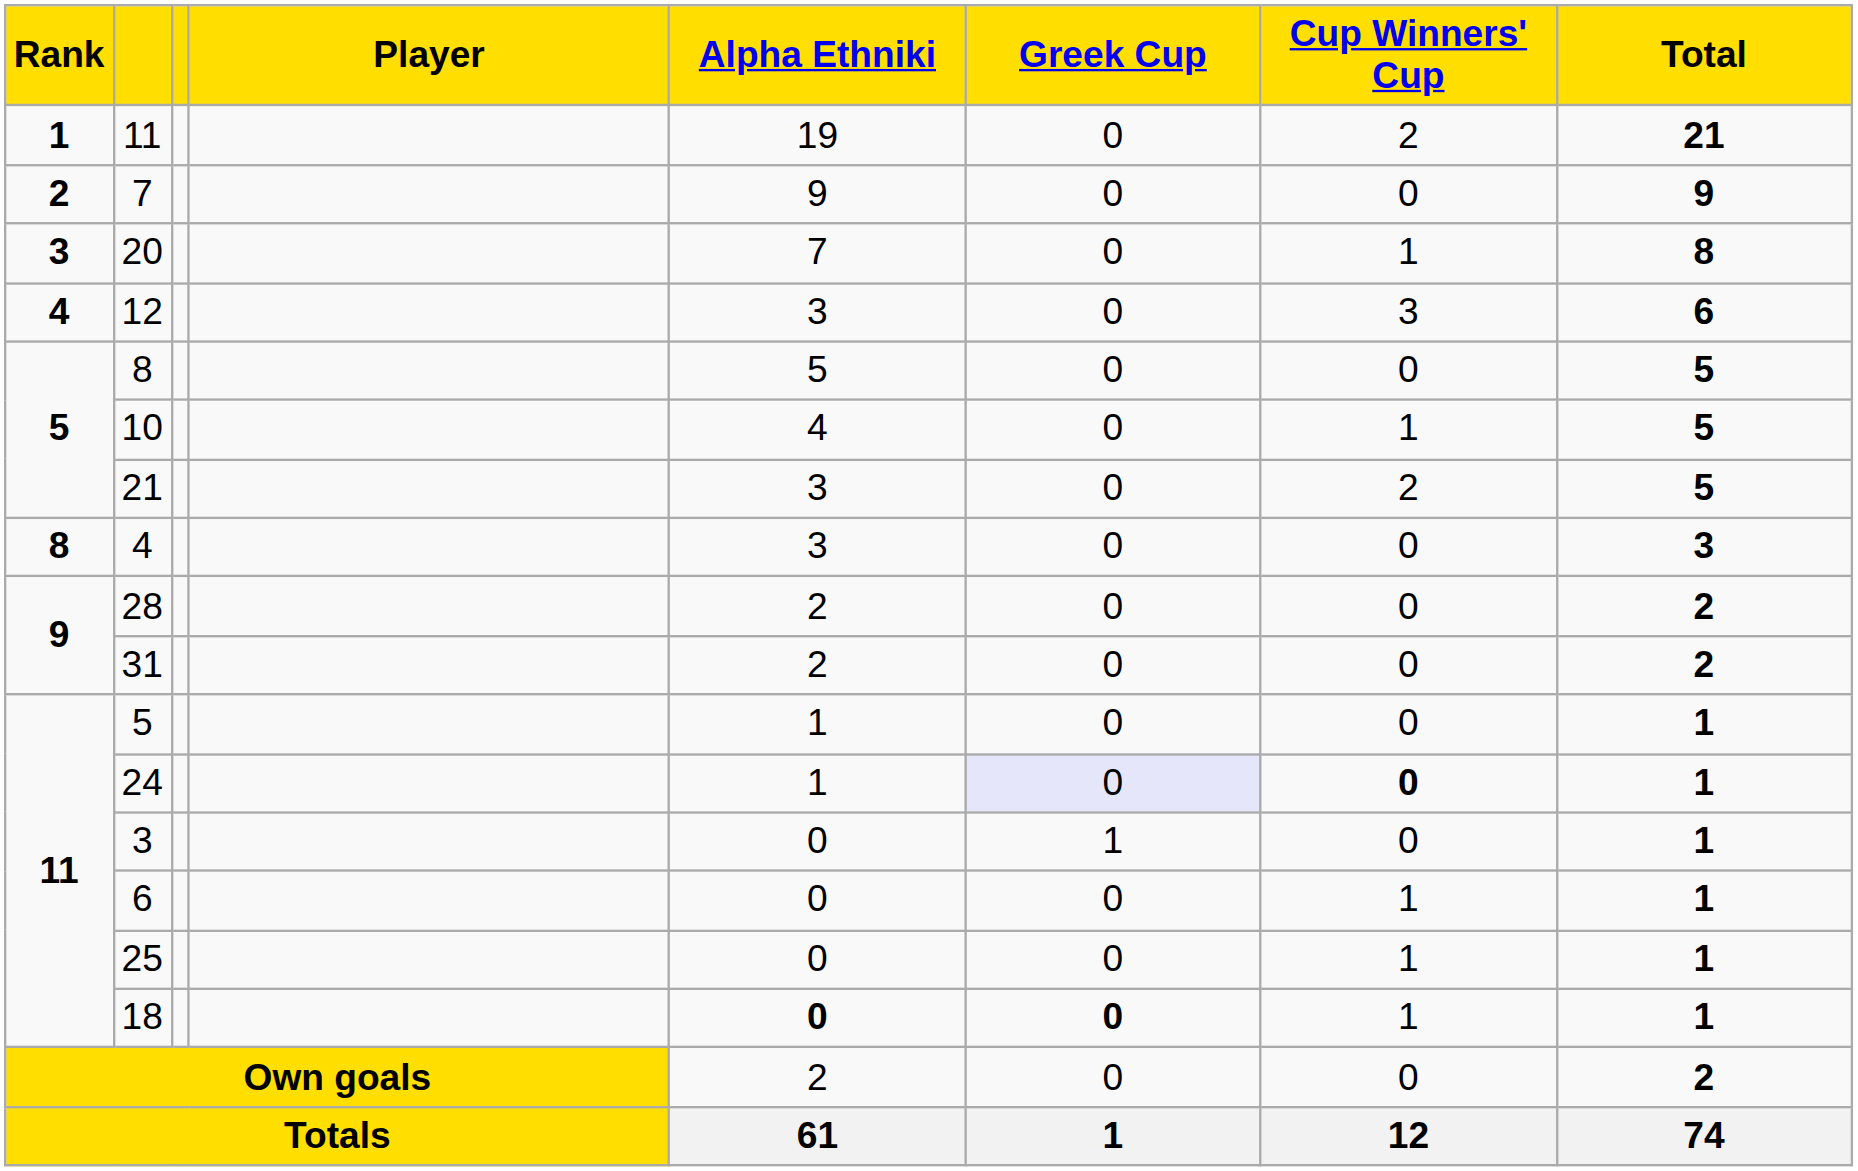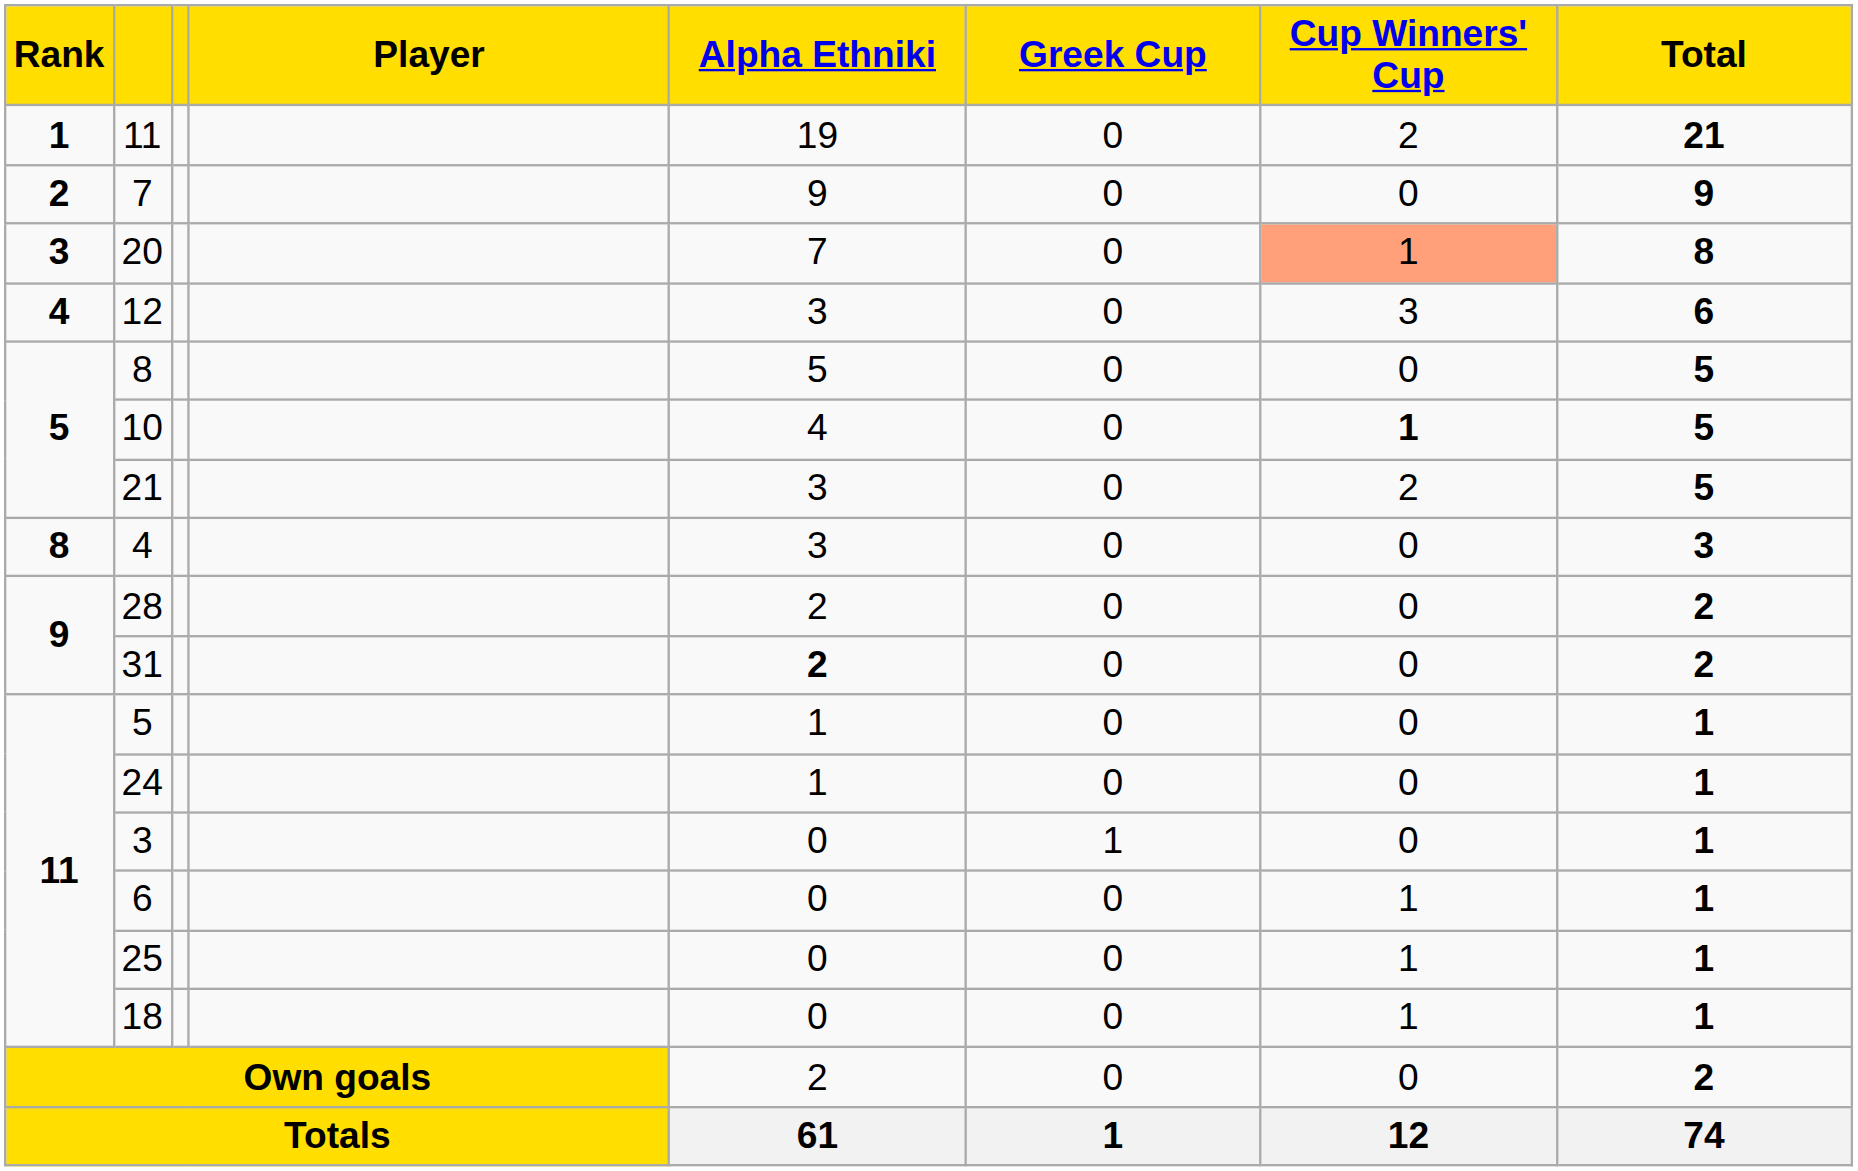(1408, 252) no background -> (1408, 252) lightsalmon background
(1408, 428) normal -> (1408, 428) bold
(817, 664) normal -> (817, 664) bold
(1113, 782) lavender background -> (1113, 782) no background
(1408, 782) bold -> (1408, 782) normal
(817, 1017) bold -> (817, 1017) normal
(1113, 1017) bold -> (1113, 1017) normal
